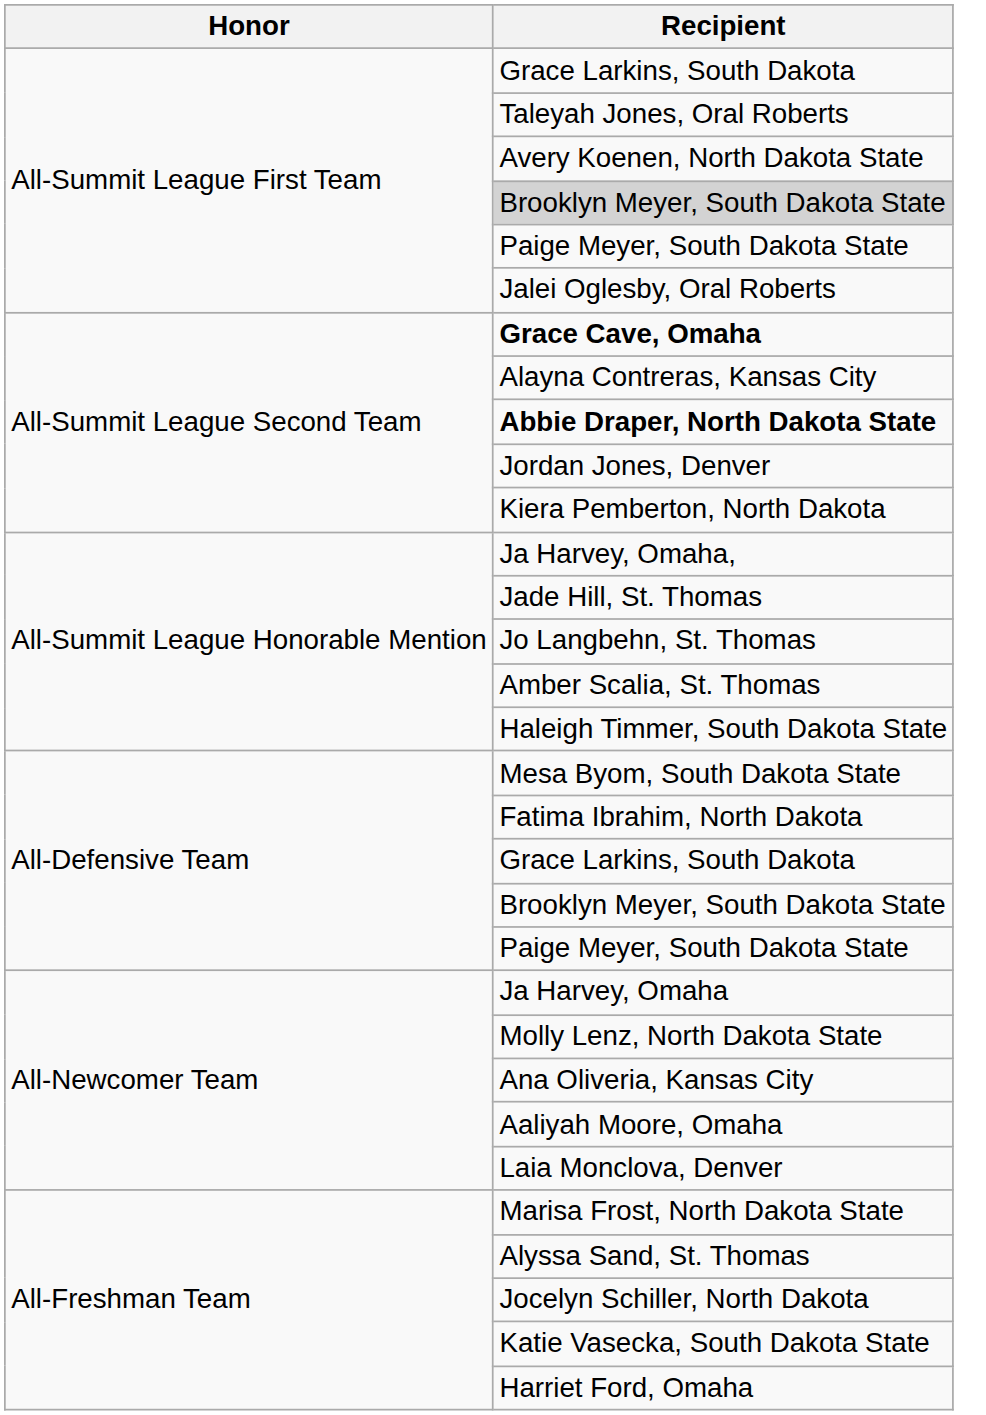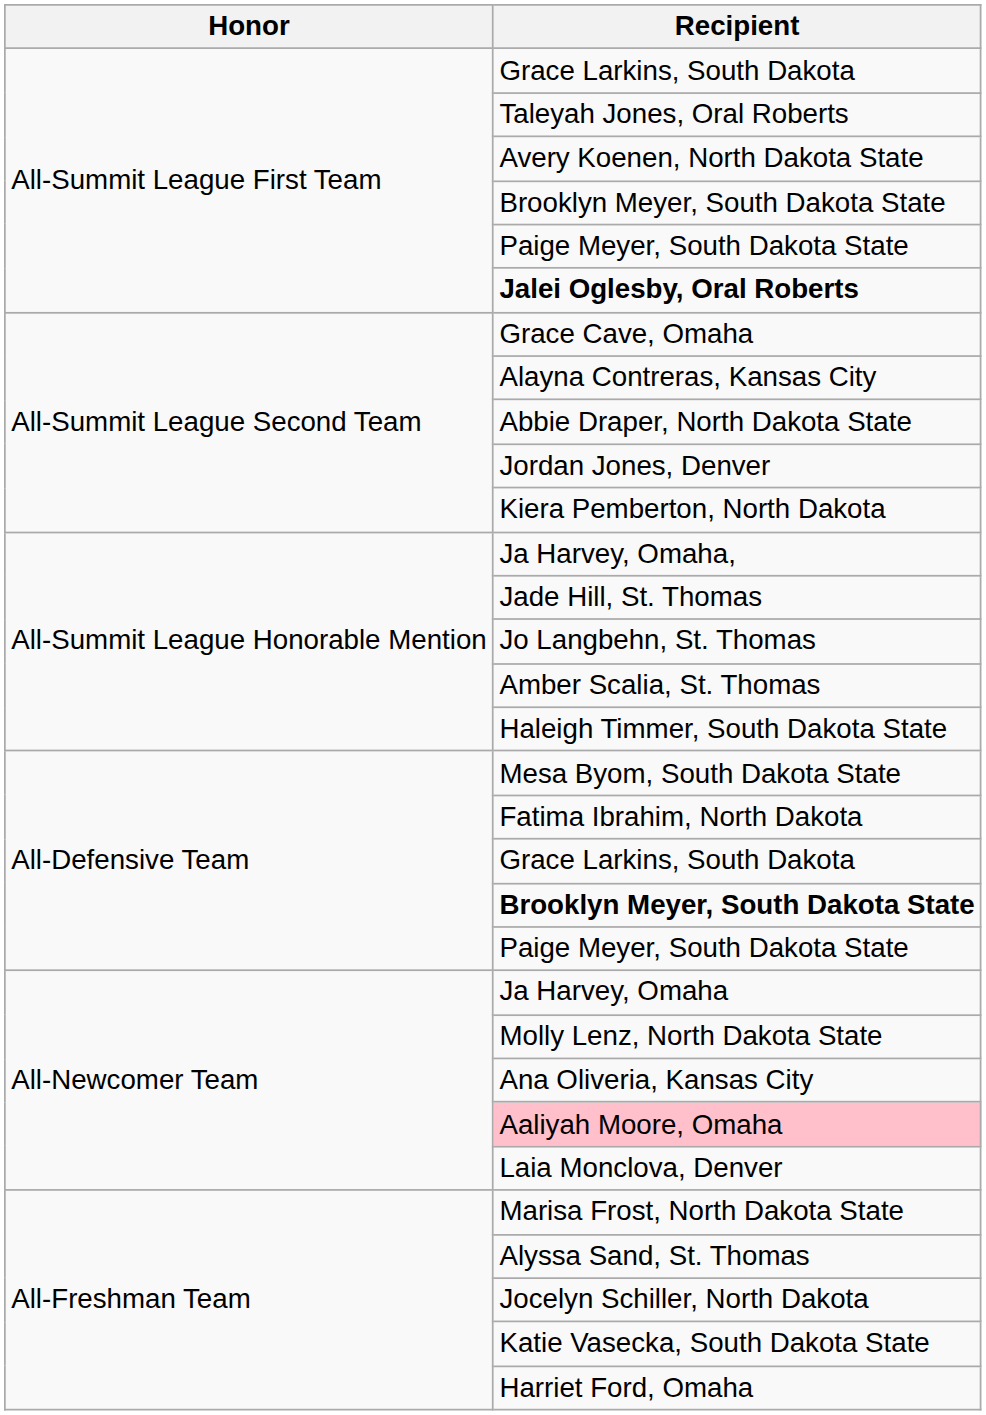(723, 202) lightgrey background -> (723, 202) no background
(668, 289) normal -> (679, 289) bold
(630, 333) bold -> (626, 333) normal
(718, 421) bold -> (706, 421) normal
(723, 904) normal -> (737, 904) bold
(641, 1123) no background -> (641, 1123) pink background
